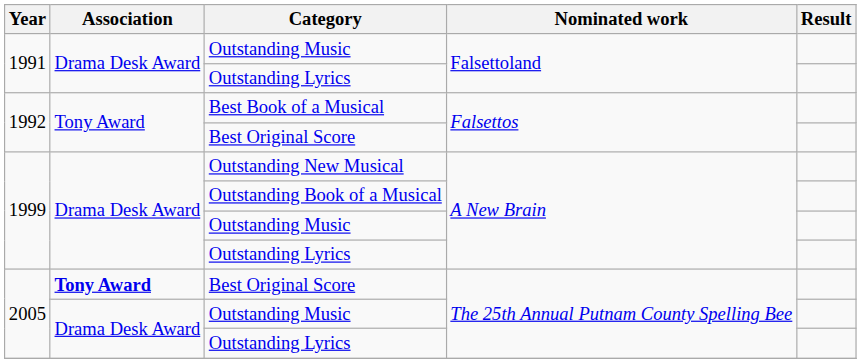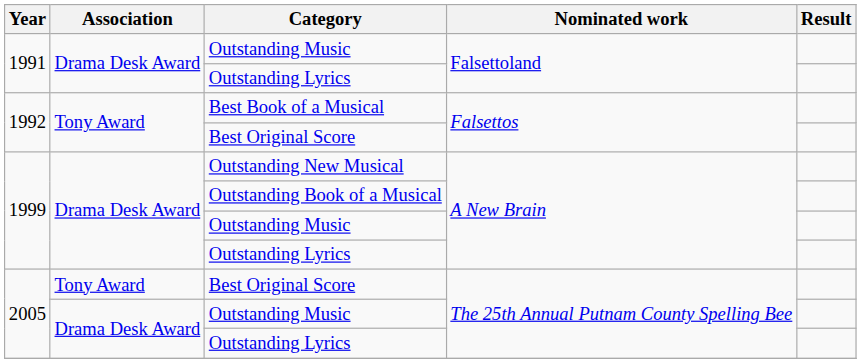(103, 284) bold -> (100, 284) normal
